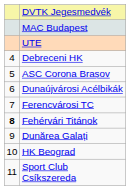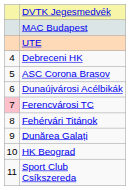(12, 105) no background -> (12, 105) pink background
(12, 120) bold -> (12, 120) normal
